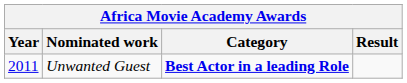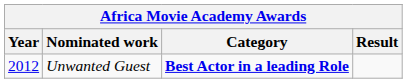(23, 66) 2011 -> (24, 66) 2012
